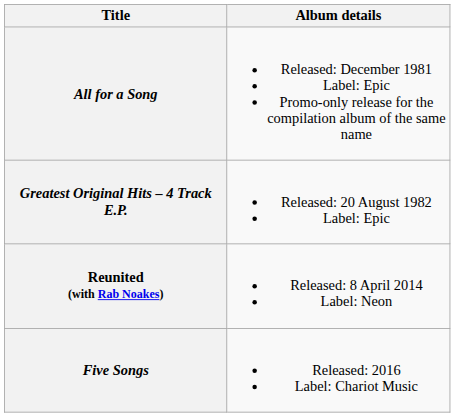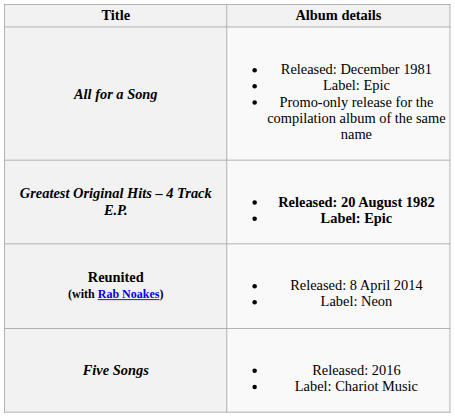(338, 210) normal -> (338, 210) bold
